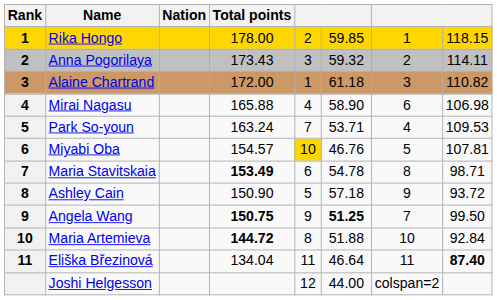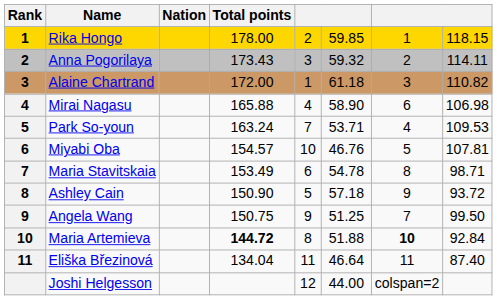(308, 149) gold background -> (308, 149) no background
(252, 171) bold -> (252, 171) normal
(252, 216) bold -> (252, 216) normal
(346, 216) bold -> (346, 216) normal
(407, 238) normal -> (407, 238) bold
(467, 261) bold -> (467, 261) normal
